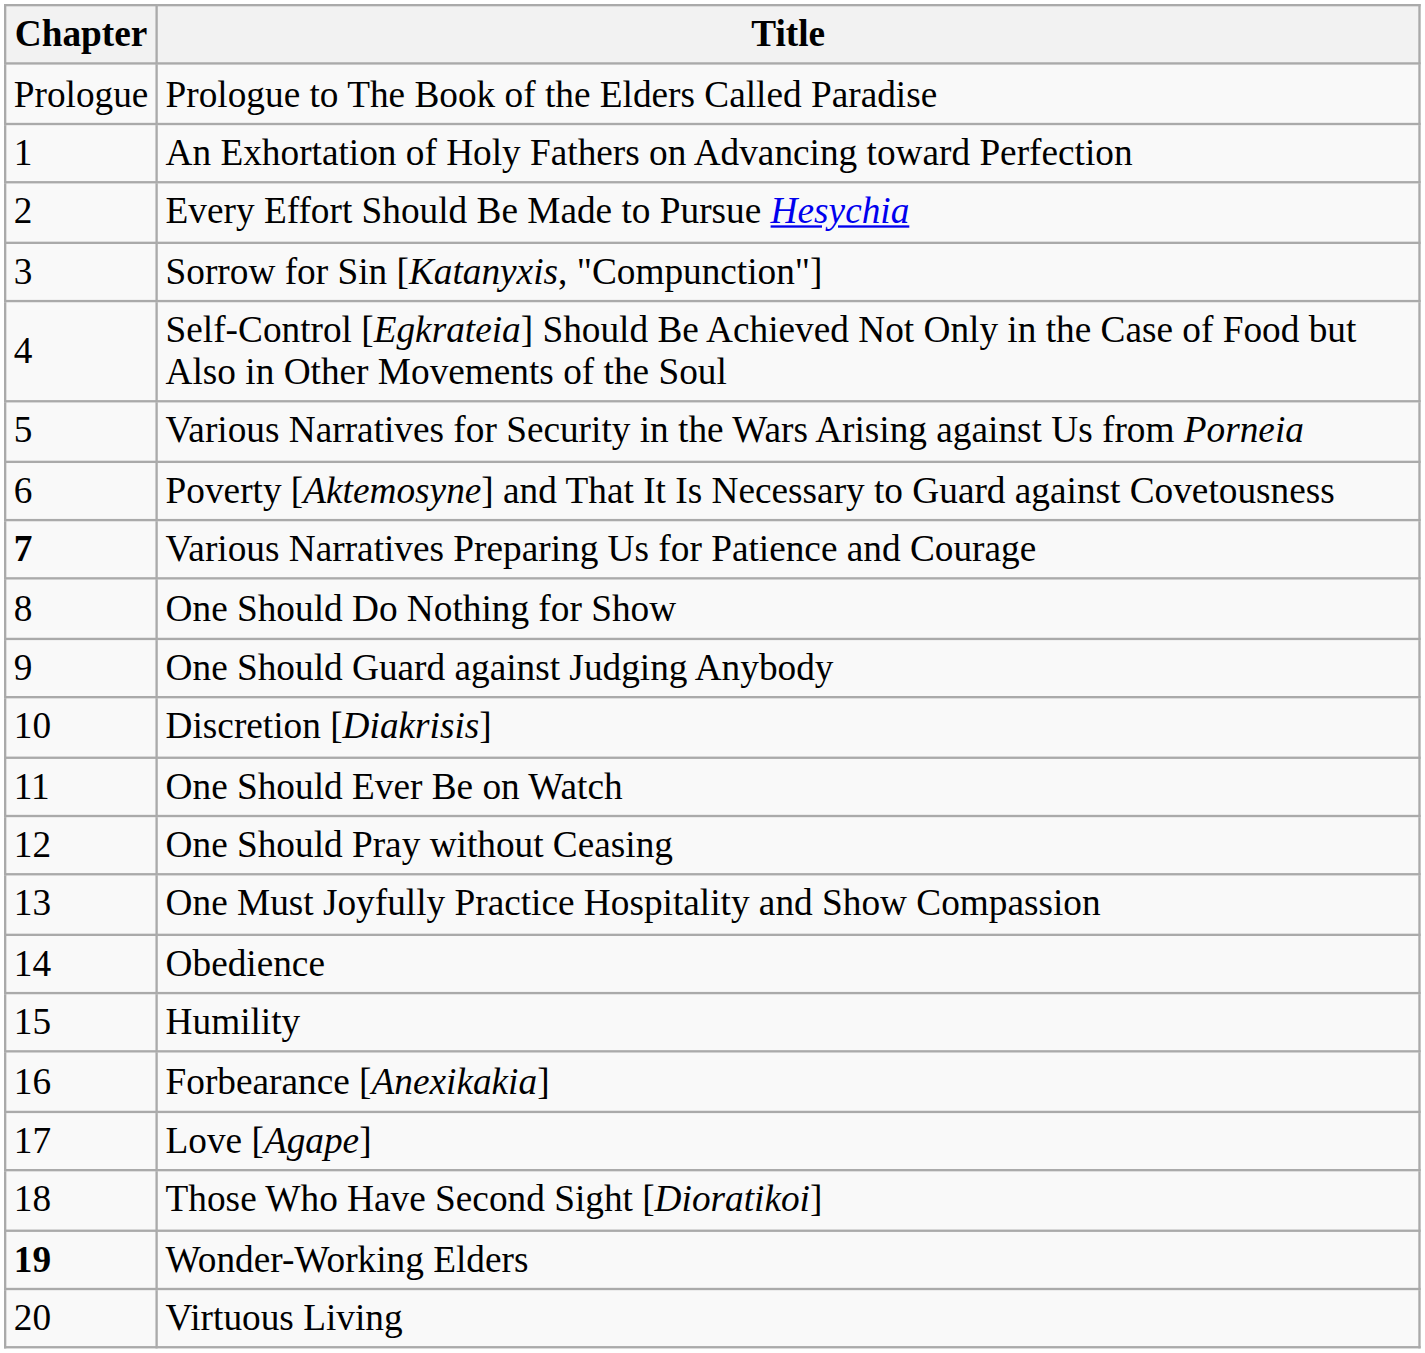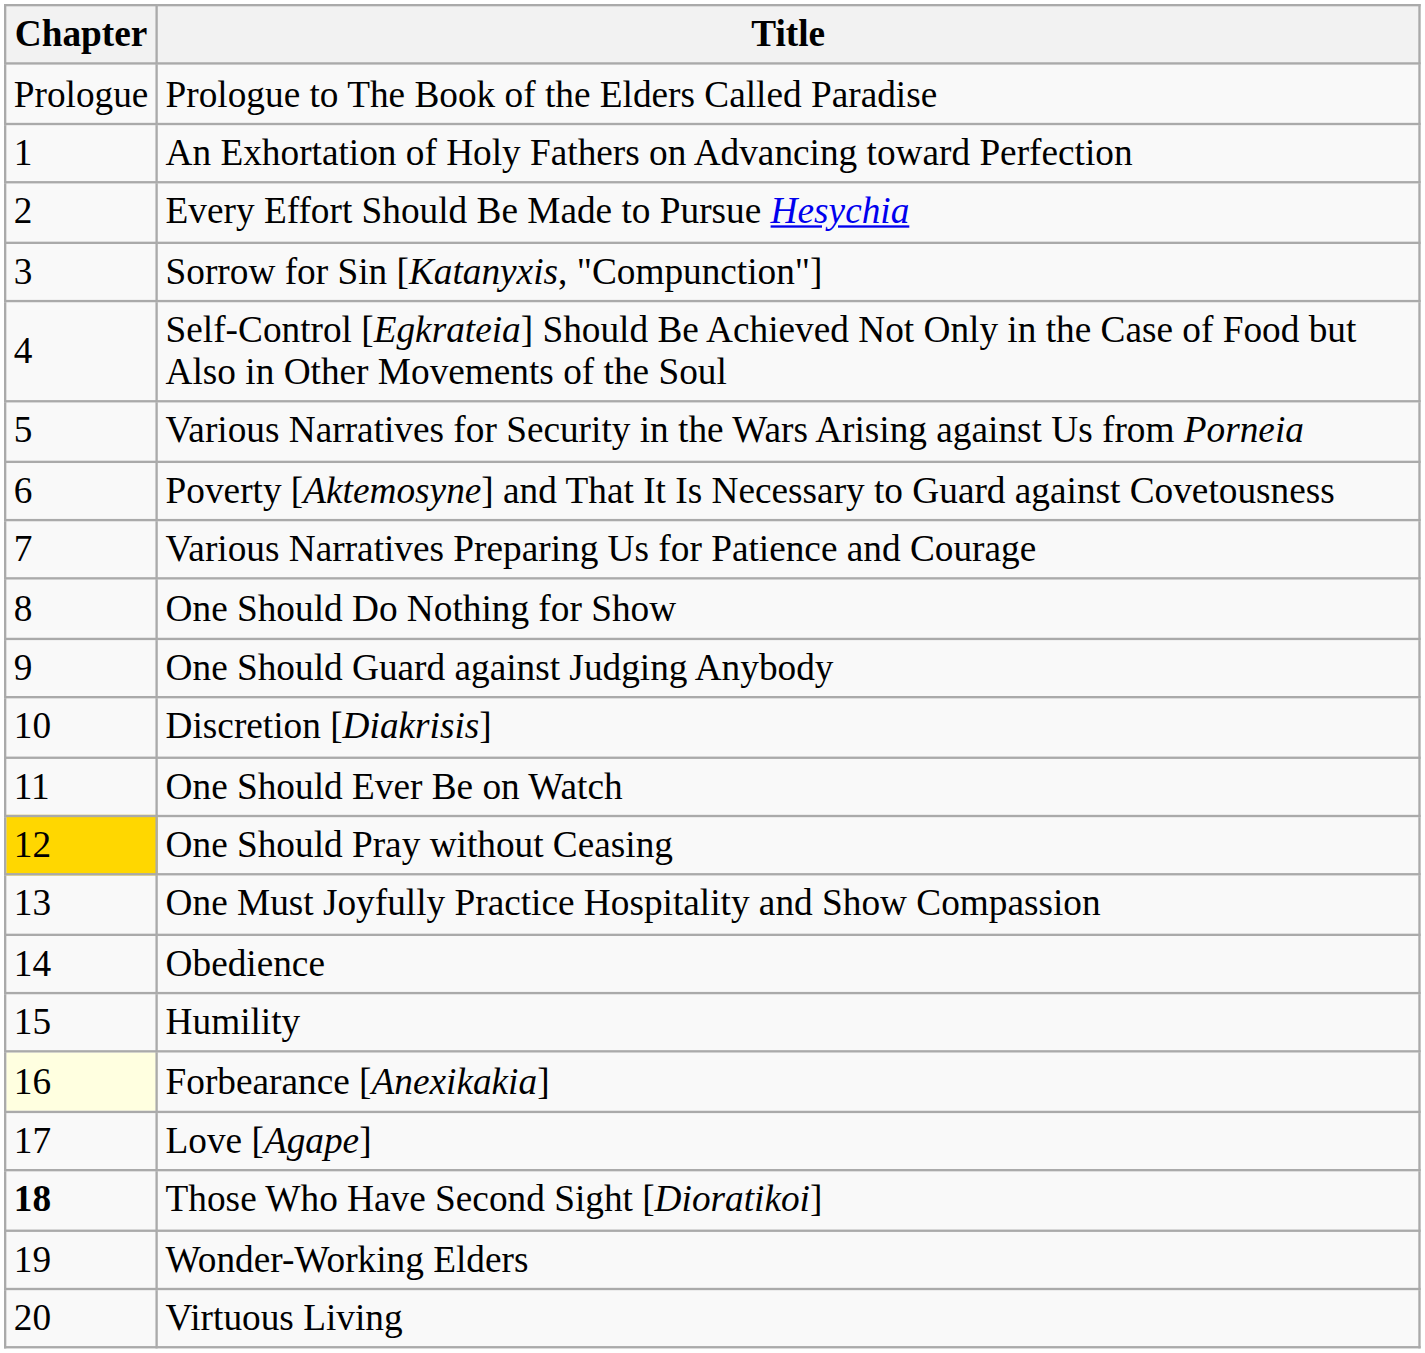(23, 548) bold -> (23, 548) normal
(32, 844) no background -> (32, 844) gold background
(32, 1081) no background -> (32, 1081) lightyellow background
(32, 1199) normal -> (32, 1199) bold
(32, 1258) bold -> (32, 1258) normal
